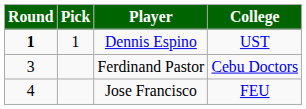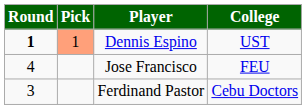(75, 41) no background -> (75, 41) lightsalmon background
rows swapped: (151, 66) <-> (151, 91)
